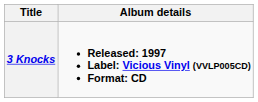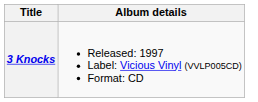(156, 66) bold -> (151, 66) normal
